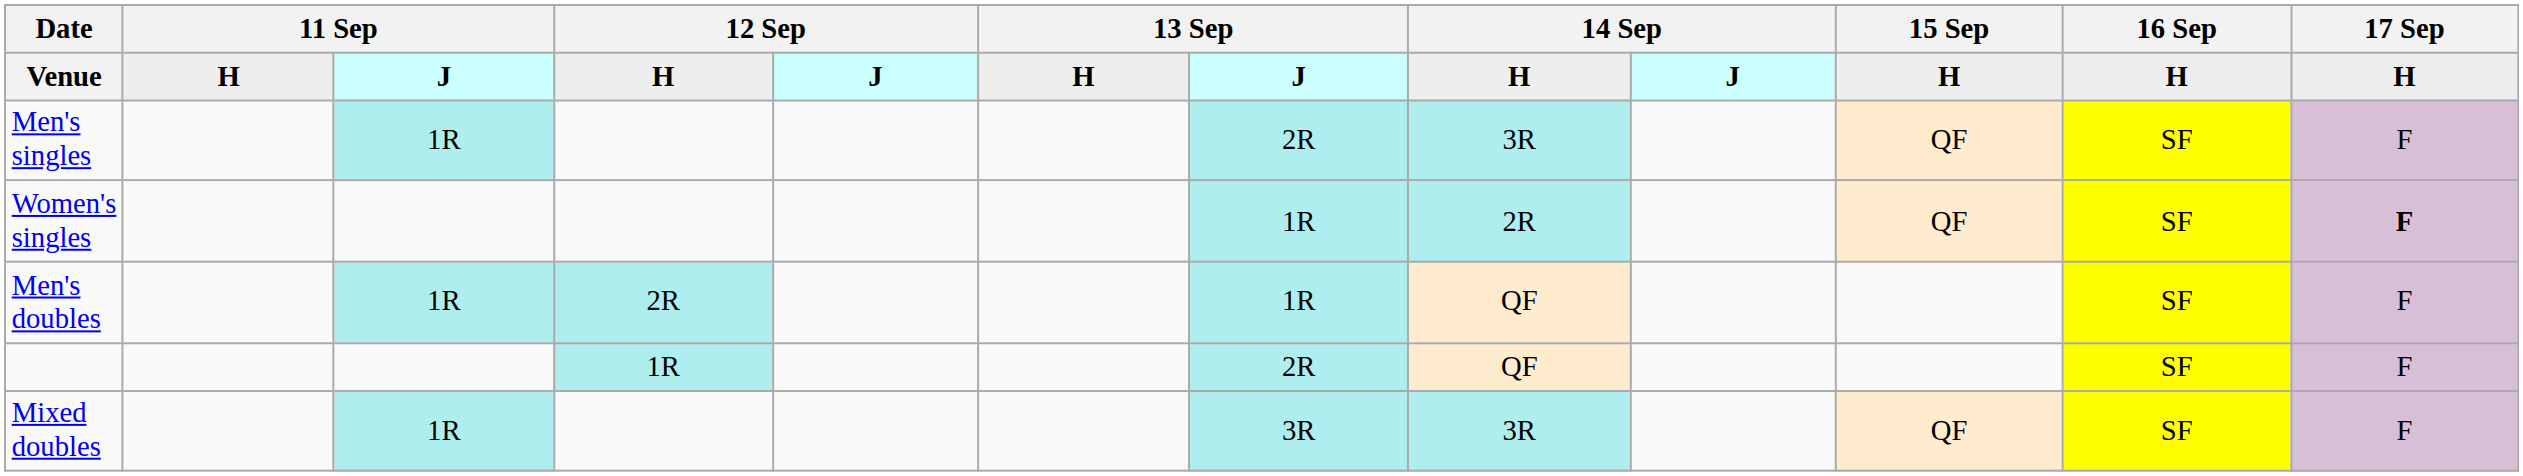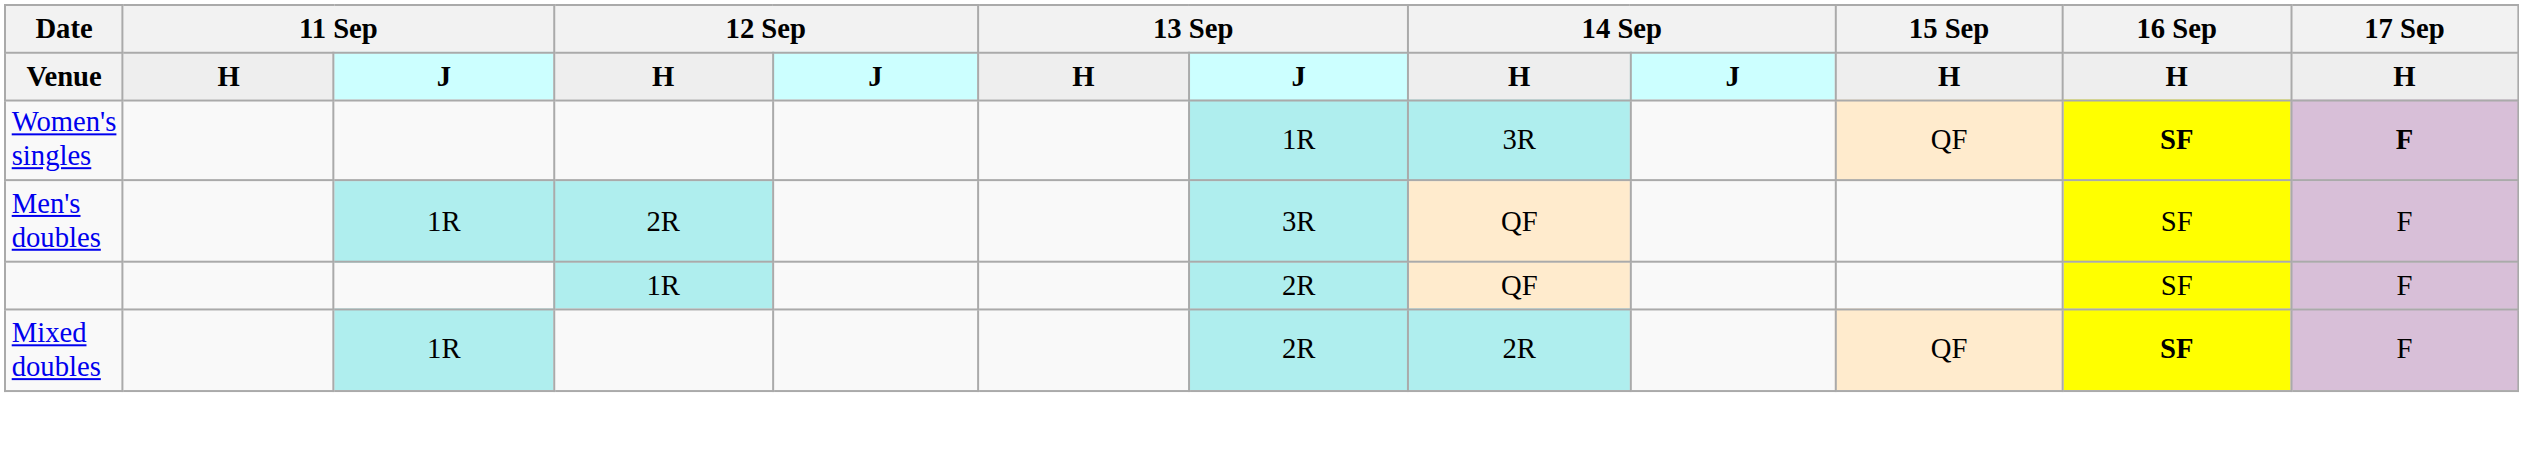- row: (51, 139)
(1519, 220) 2R -> (1519, 139) 3R
(2177, 220) normal -> (2177, 139) bold
(1299, 301) 1R -> (1299, 220) 3R
(1299, 430) 3R -> (1299, 349) 2R
(1519, 430) 3R -> (1519, 349) 2R
(2177, 430) normal -> (2177, 349) bold
